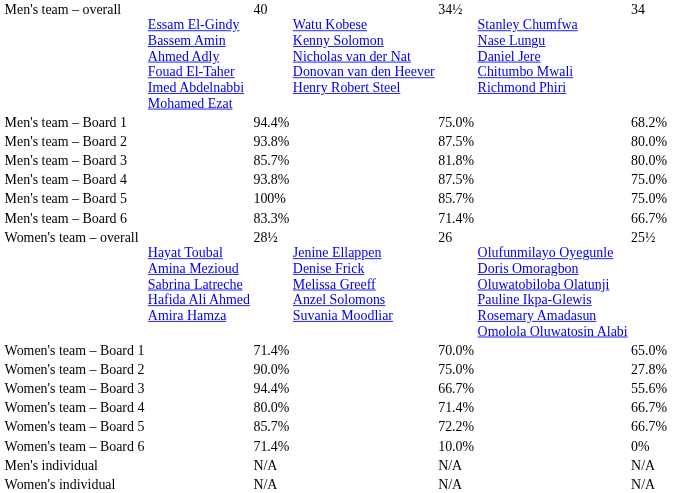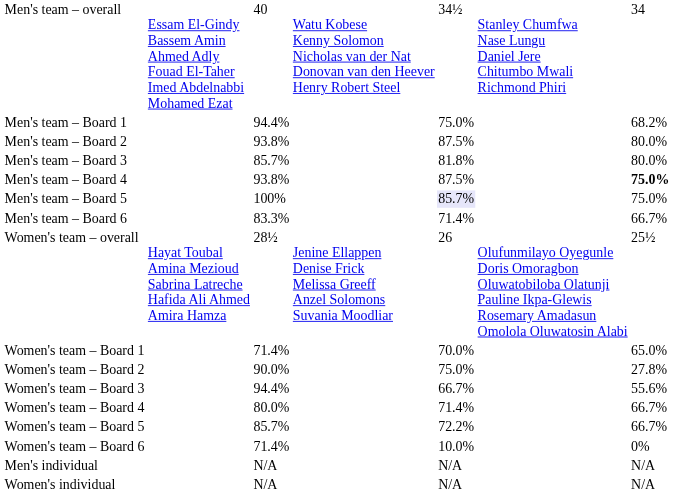(649, 180) normal -> (650, 180) bold
(456, 199) no background -> (456, 199) lavender background
